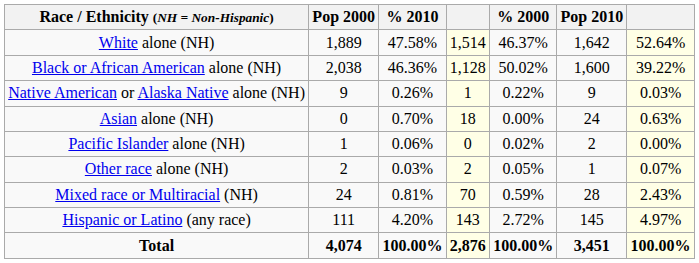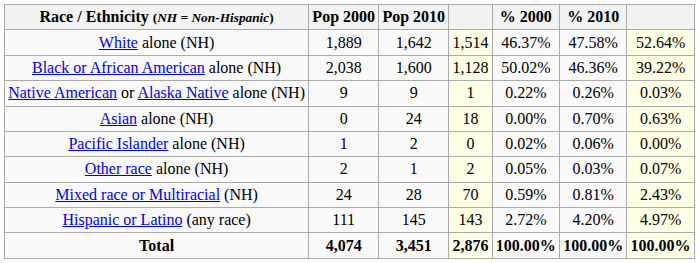columns swapped: (592, 17) <-> (412, 17)
